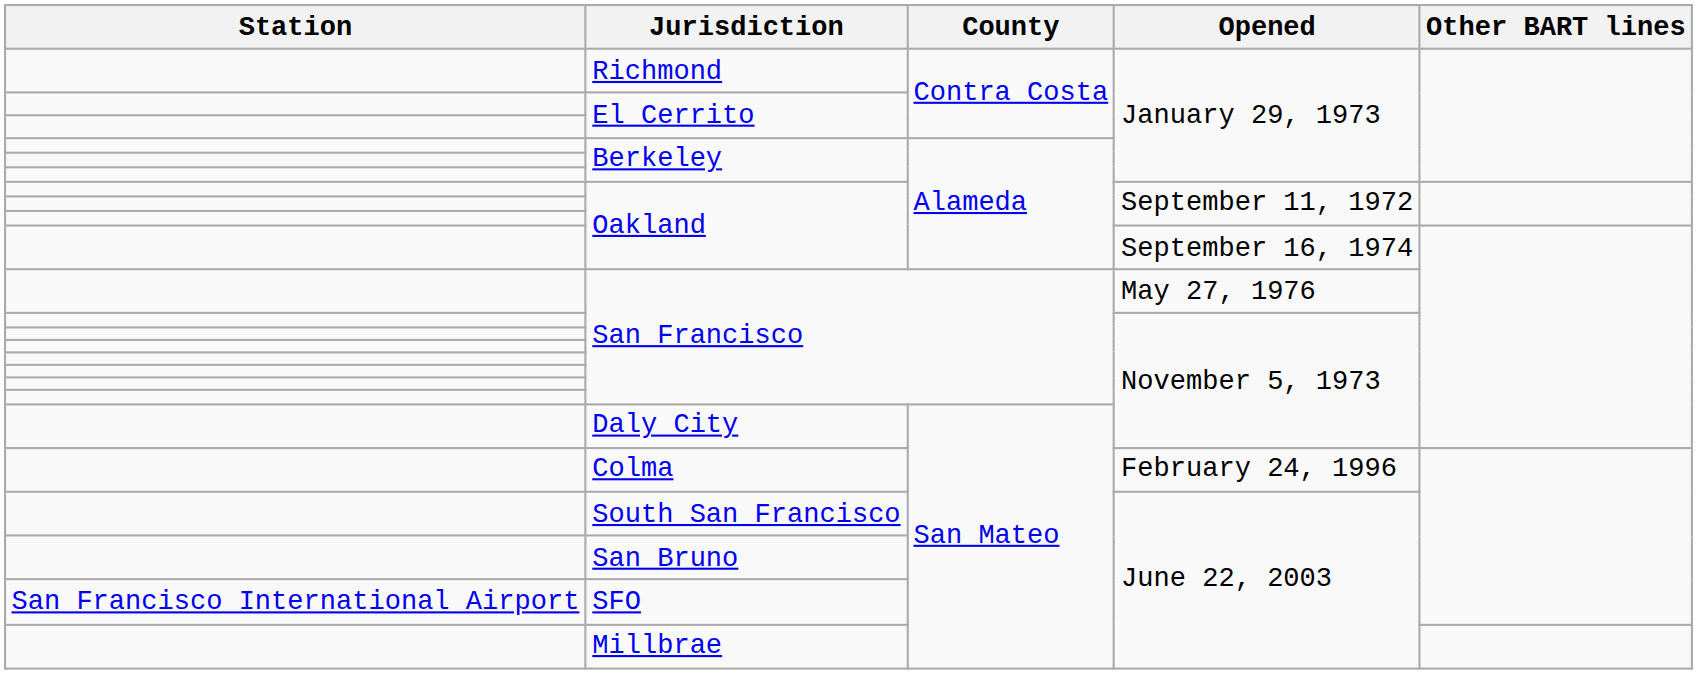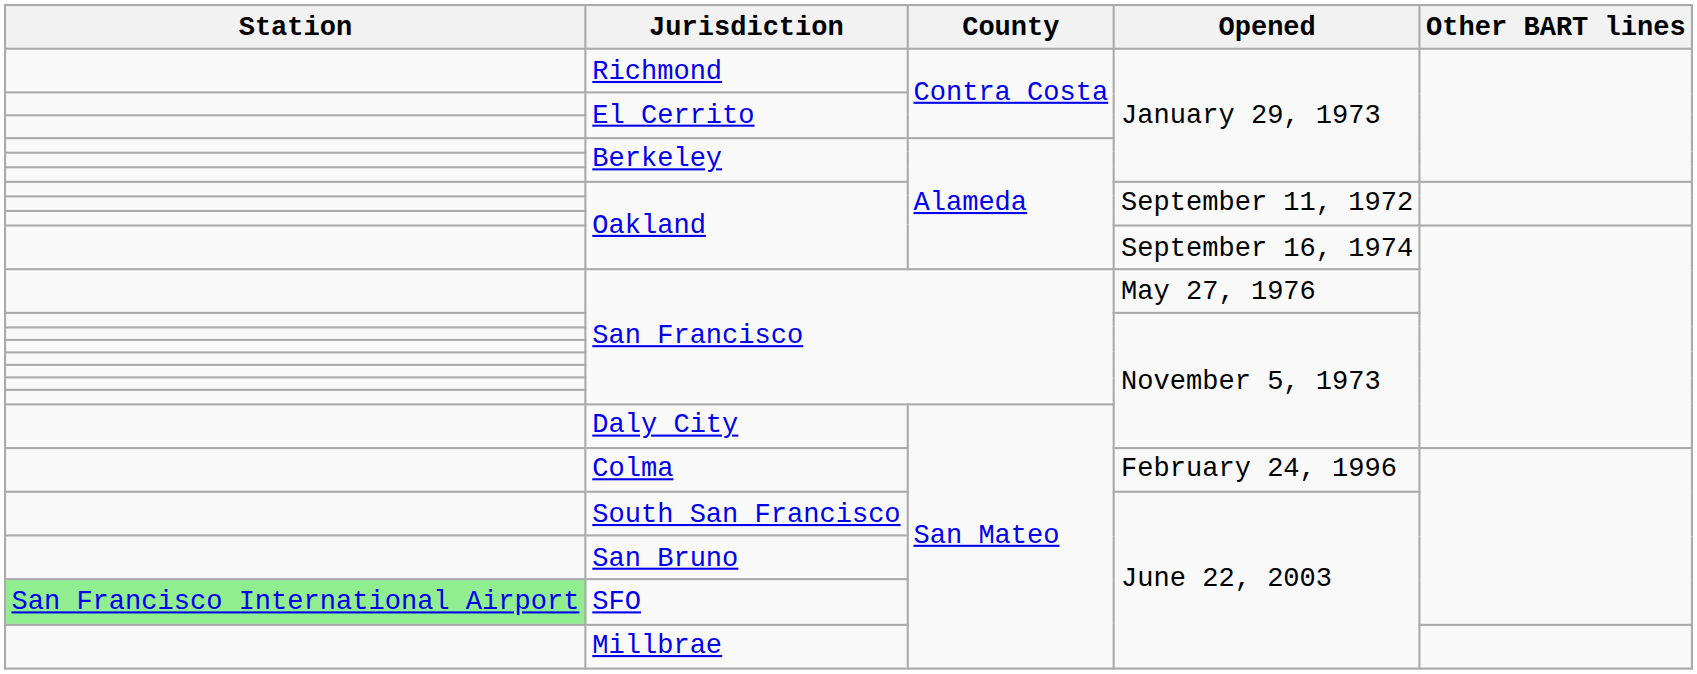(295, 602) no background -> (295, 602) lightgreen background
